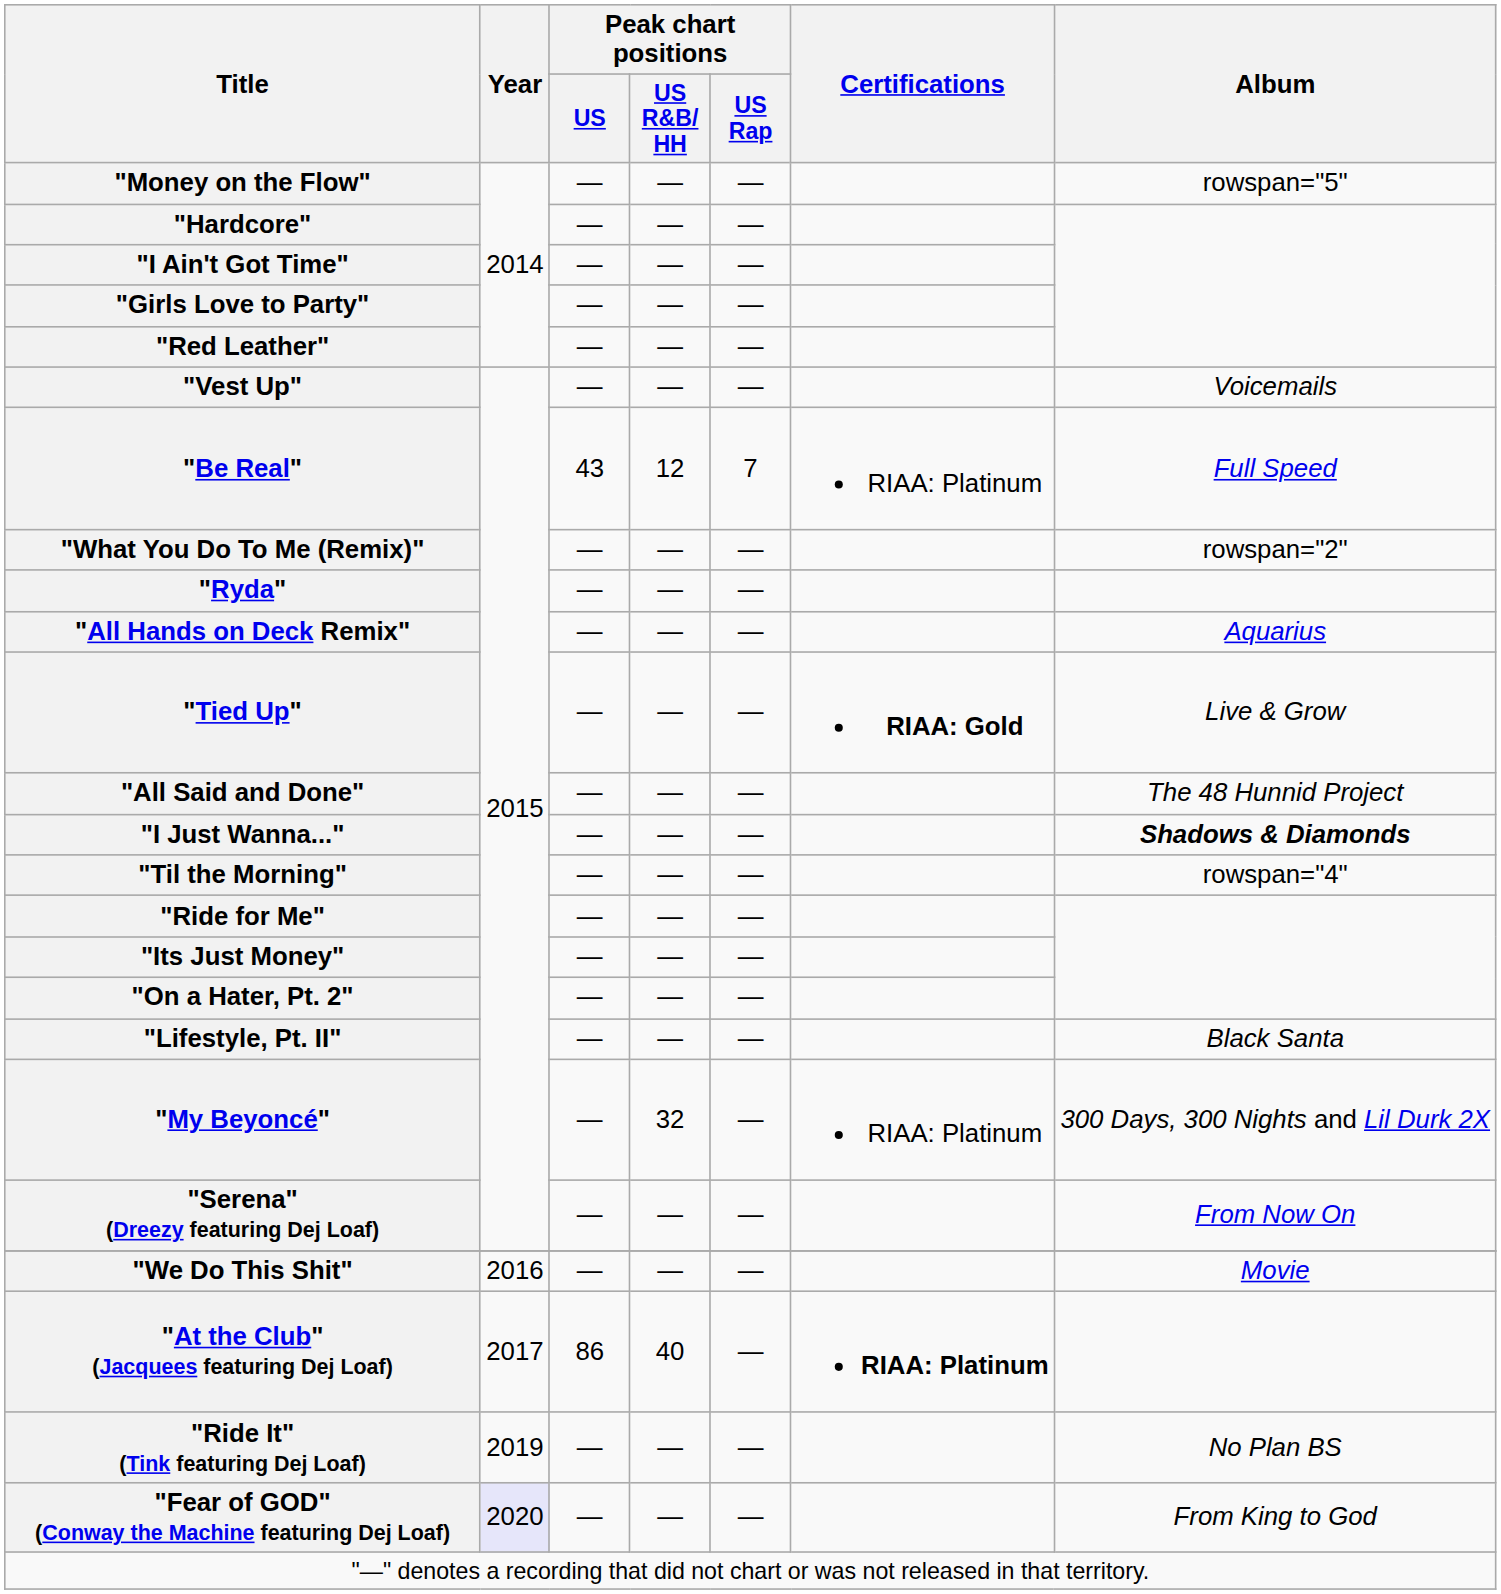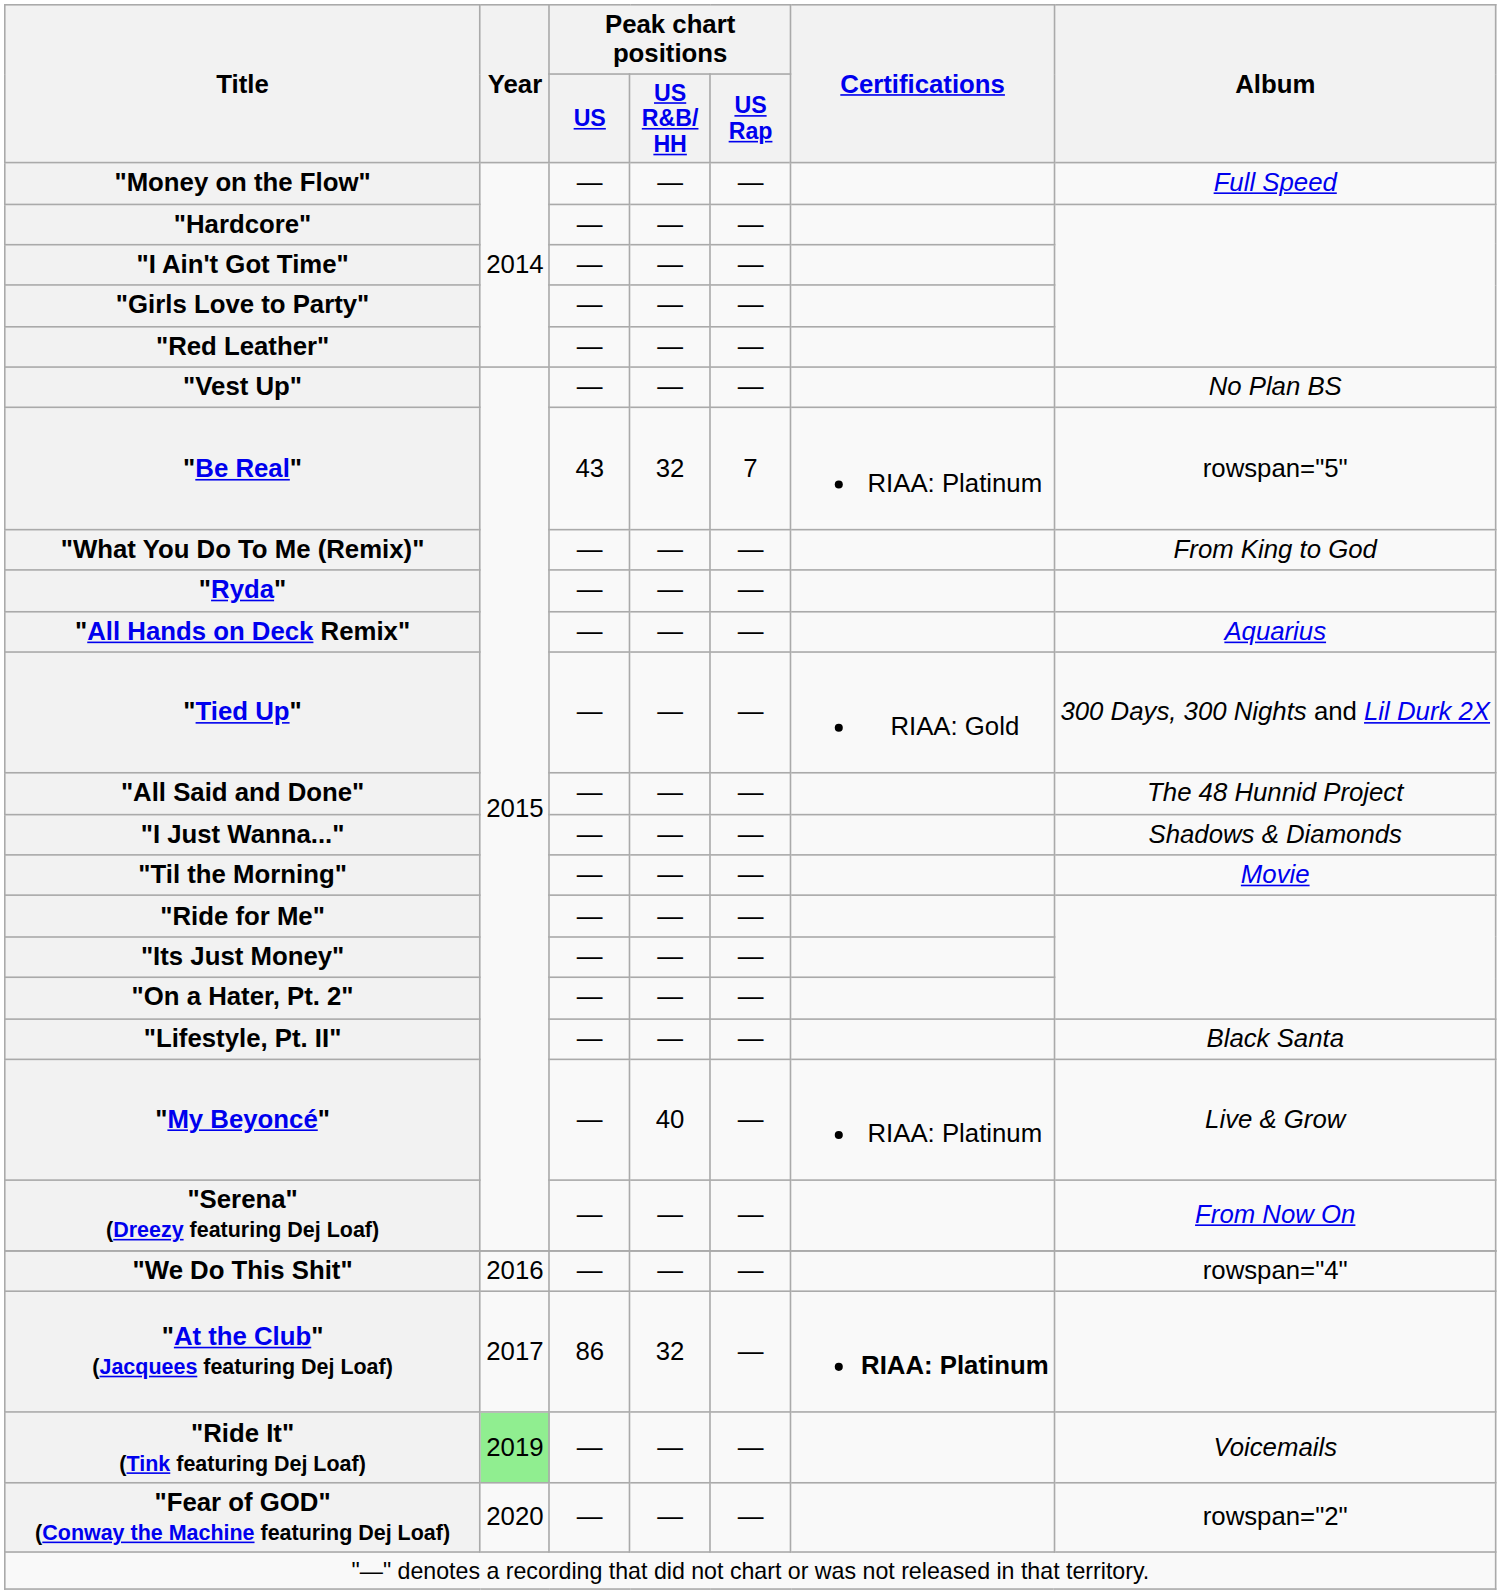(1275, 182) rowspan="5" -> (1275, 182) Full Speed
(1275, 387) Voicemails -> (1275, 387) No Plan BS
(670, 468) 12 -> (670, 468) 32
(1275, 468) Full Speed -> (1275, 468) rowspan="5"
(1275, 549) rowspan="2" -> (1275, 549) From King to God
(923, 727) bold -> (923, 727) normal
(1275, 712) Live & Grow -> (1275, 712) 300 Days, 300 Nights and Lil Durk 2X
(1275, 834) bold -> (1275, 834) normal
(1275, 875) rowspan="4" -> (1275, 875) Movie
(670, 1119) 32 -> (670, 1119) 40
(1275, 1119) 300 Days, 300 Nights and Lil Durk 2X -> (1275, 1119) Live & Grow
(1275, 1270) Movie -> (1275, 1270) rowspan="4"
(670, 1351) 40 -> (670, 1351) 32
(515, 1447) no background -> (515, 1447) lightgreen background
(1275, 1447) No Plan BS -> (1275, 1447) Voicemails
(515, 1516) lavender background -> (515, 1516) no background
(1275, 1516) From King to God -> (1275, 1516) rowspan="2"
